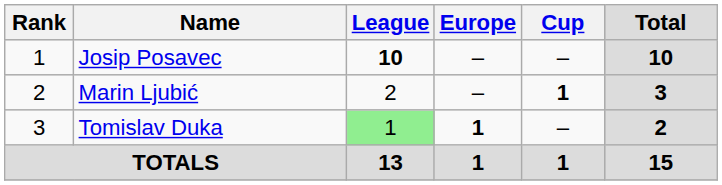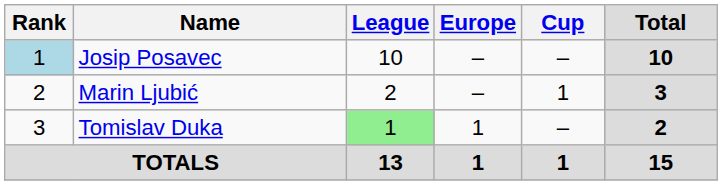(39, 58) no background -> (39, 58) lightblue background
(391, 58) bold -> (391, 58) normal
(563, 93) bold -> (563, 93) normal
(478, 128) bold -> (478, 128) normal
